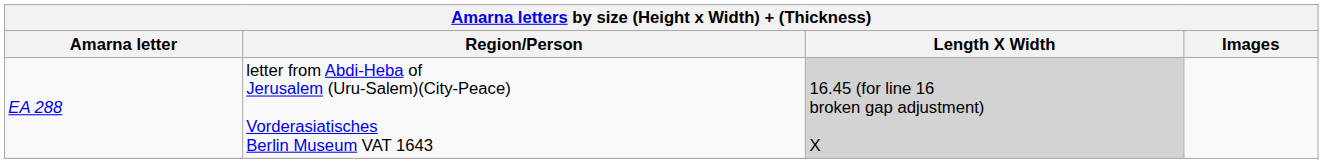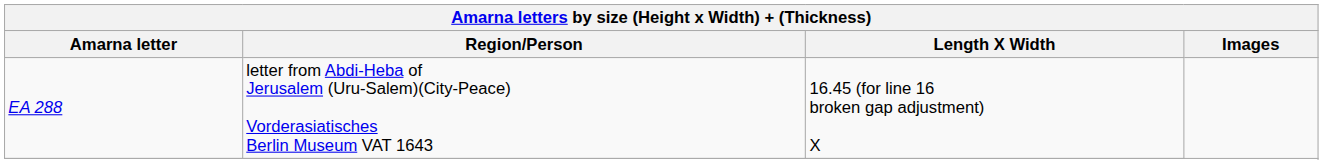(897, 117) lightgrey background -> (897, 117) no background
